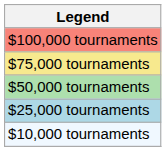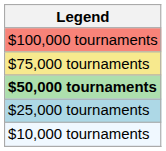(79, 87) normal -> (82, 87) bold
